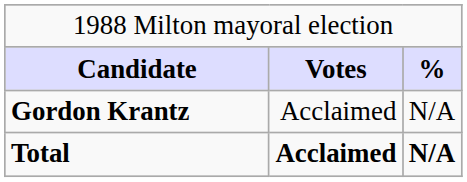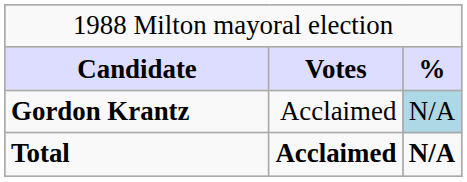(432, 111) no background -> (432, 111) lightblue background
